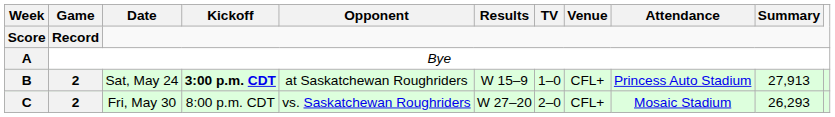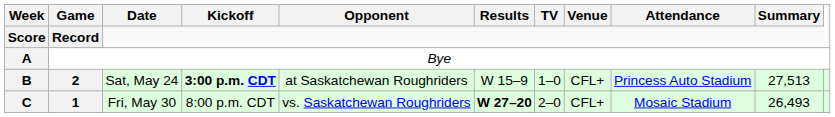(789, 80) 27,913 -> (789, 80) 27,513
(76, 102) 2 -> (76, 102) 1
(504, 102) normal -> (504, 102) bold
(789, 102) 26,293 -> (789, 102) 26,493
